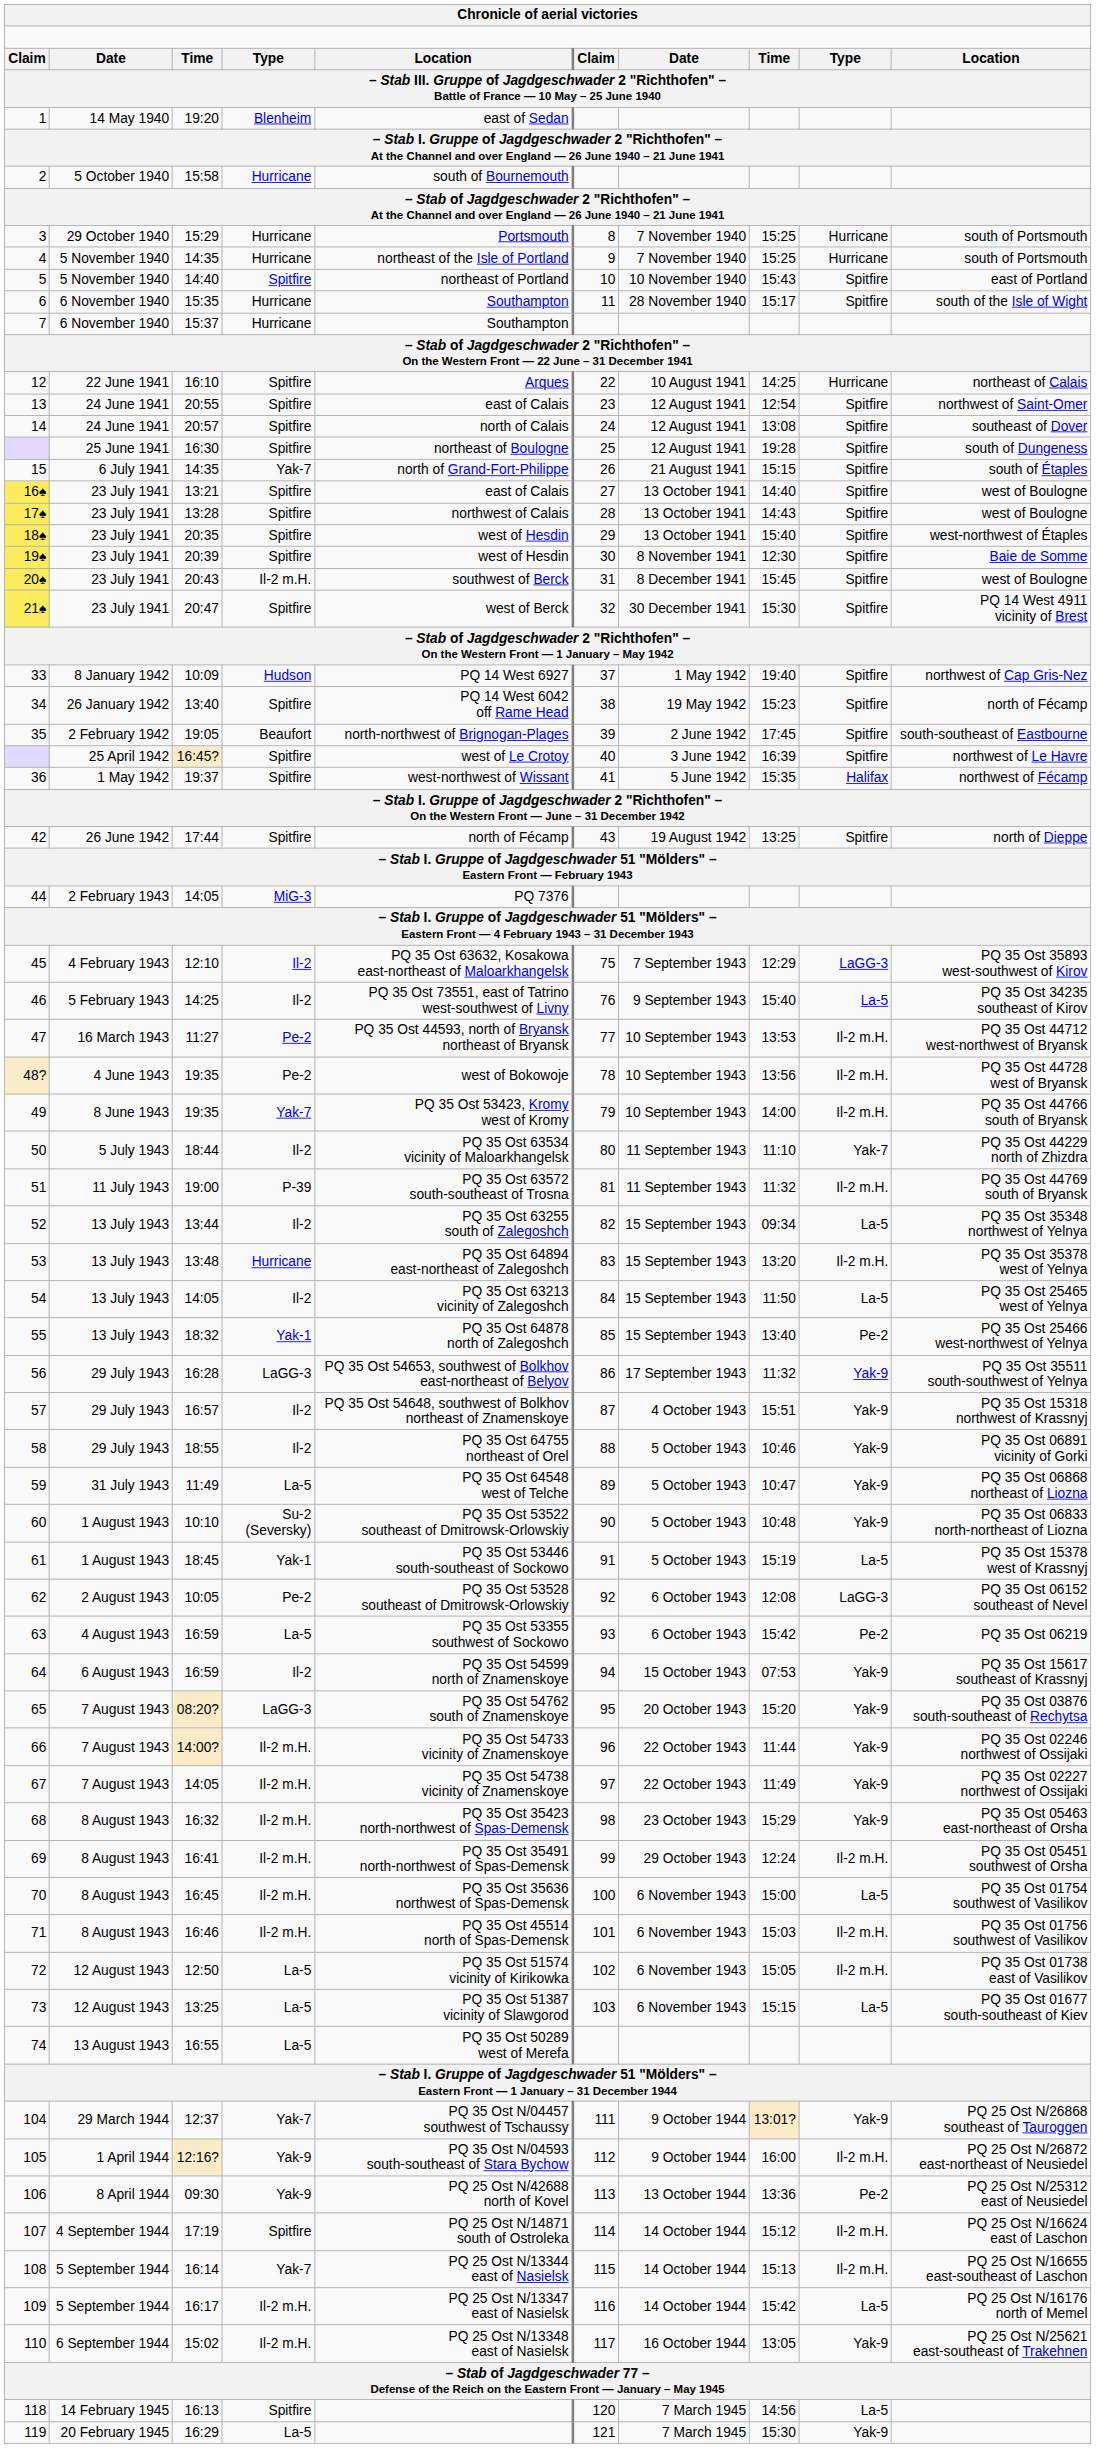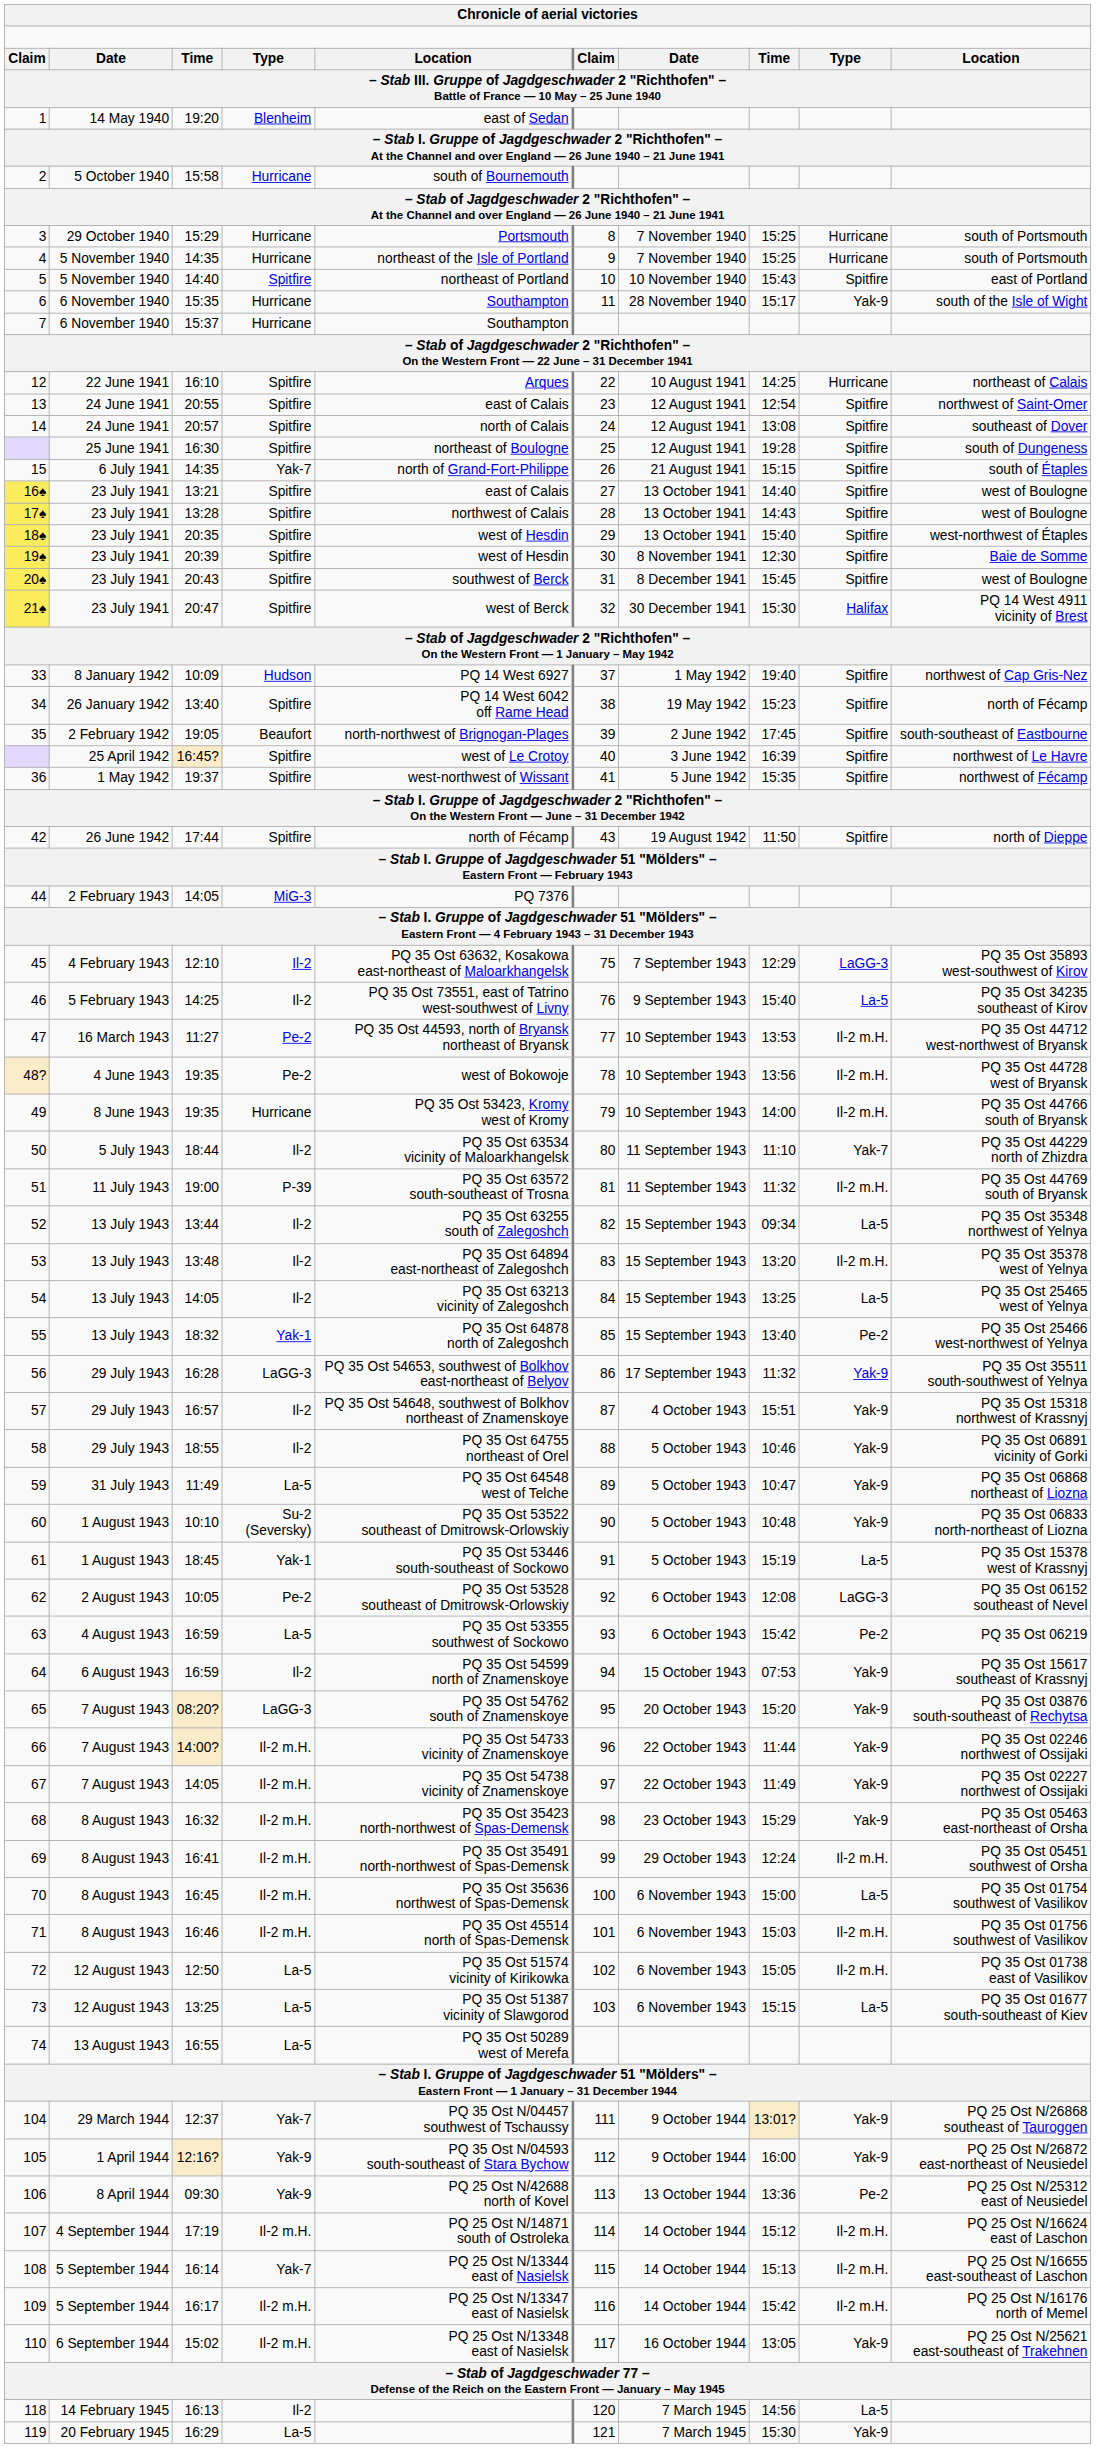(867, 301) Spitfire -> (871, 301) Yak-9
(285, 579) Il-2 m.H. -> (290, 579) Spitfire
(867, 608) Spitfire -> (867, 608) Halifax
(867, 778) Halifax -> (867, 778) Spitfire
(779, 837) 13:25 -> (779, 837) 11:50
(294, 1112) Yak-7 -> (281, 1112) Hurricane
(281, 1261) Hurricane -> (302, 1261) Il-2
(779, 1299) 11:50 -> (779, 1299) 13:25
(862, 2157) Il-2 m.H. -> (871, 2157) Yak-9
(290, 2231) Spitfire -> (285, 2231) Il-2 m.H.
(874, 2306) La-5 -> (862, 2306) Il-2 m.H.
(290, 2410) Spitfire -> (302, 2410) Il-2
